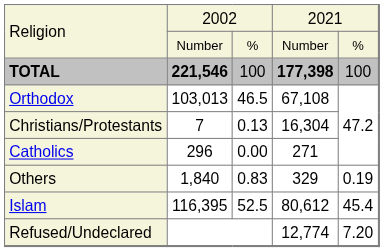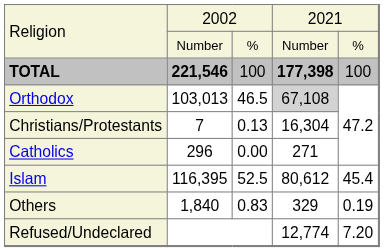(305, 98) no background -> (305, 98) lightgrey background
rows swapped: (28, 205) <-> (33, 179)
